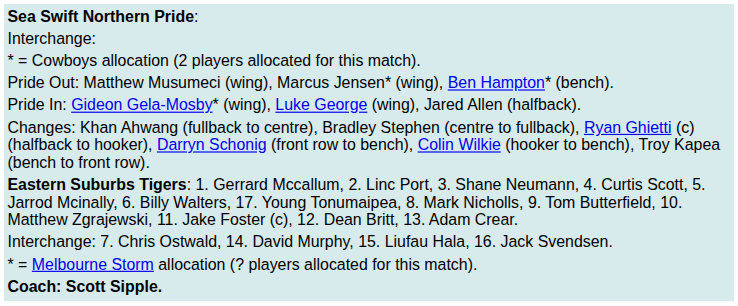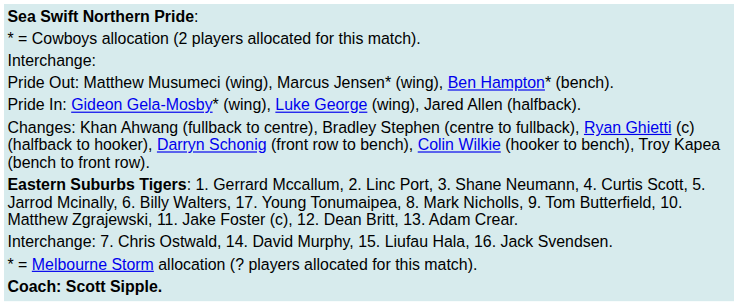(52, 39) Interchange: -> (214, 39) * = Cowboys allocation (2 players allocated for this match).
(214, 61) * = Cowboys allocation (2 players allocated for this match). -> (52, 61) Interchange:
